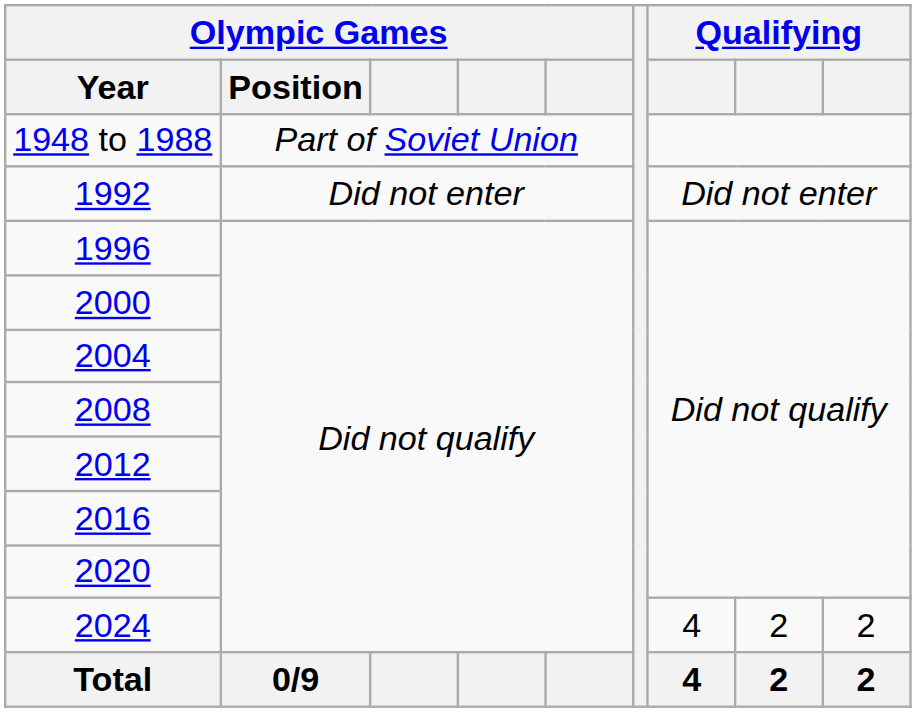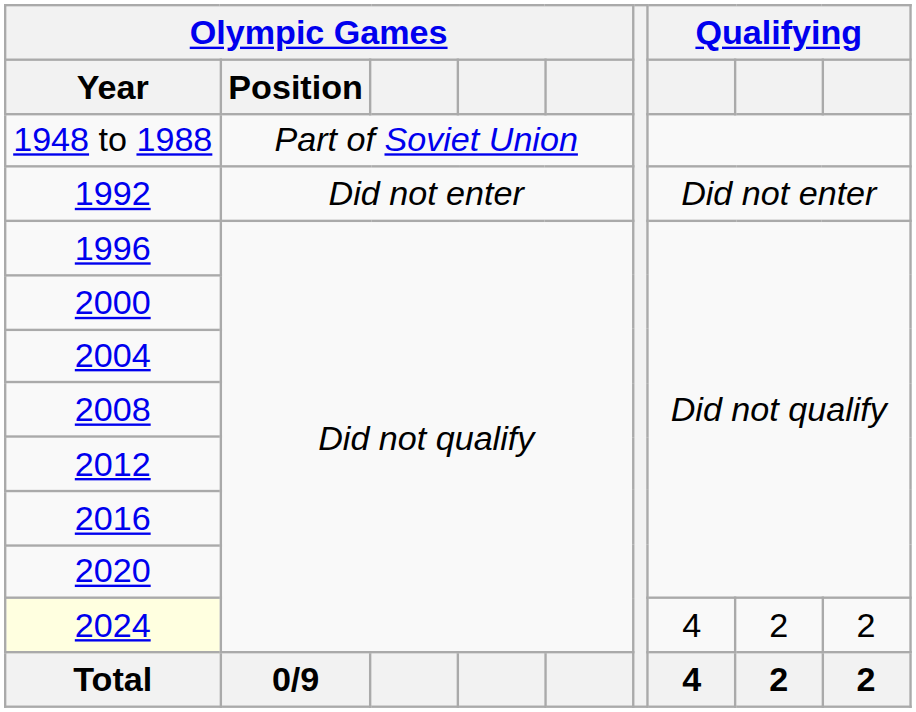(113, 626) no background -> (113, 626) lightyellow background
